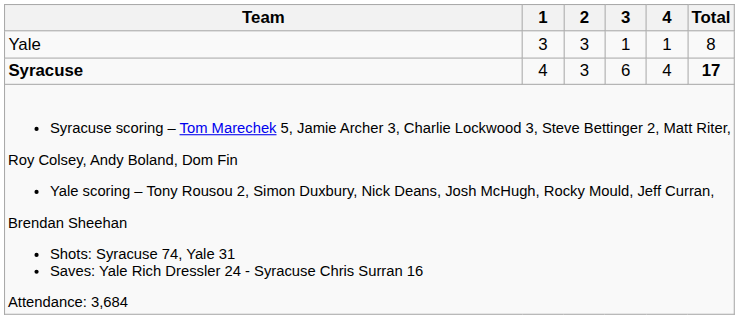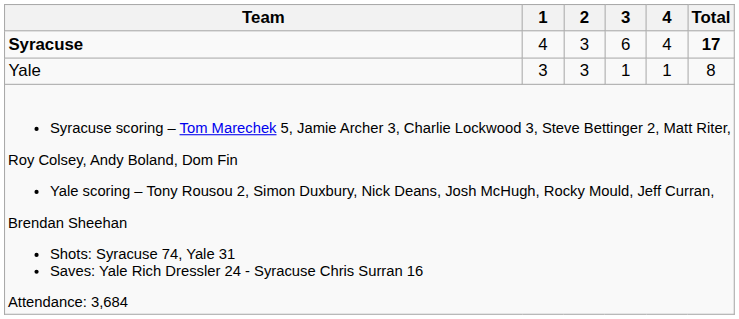rows swapped: (46, 71) <-> (25, 44)
